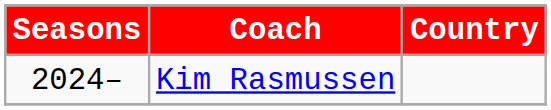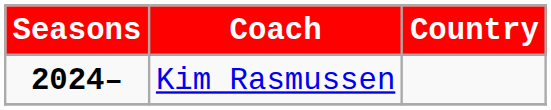(77, 80) normal -> (77, 80) bold
